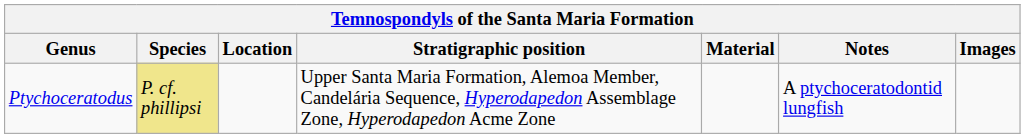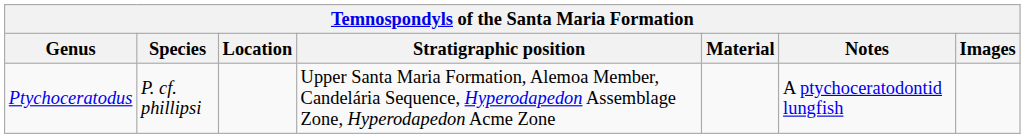(171, 98) khaki background -> (171, 98) no background
